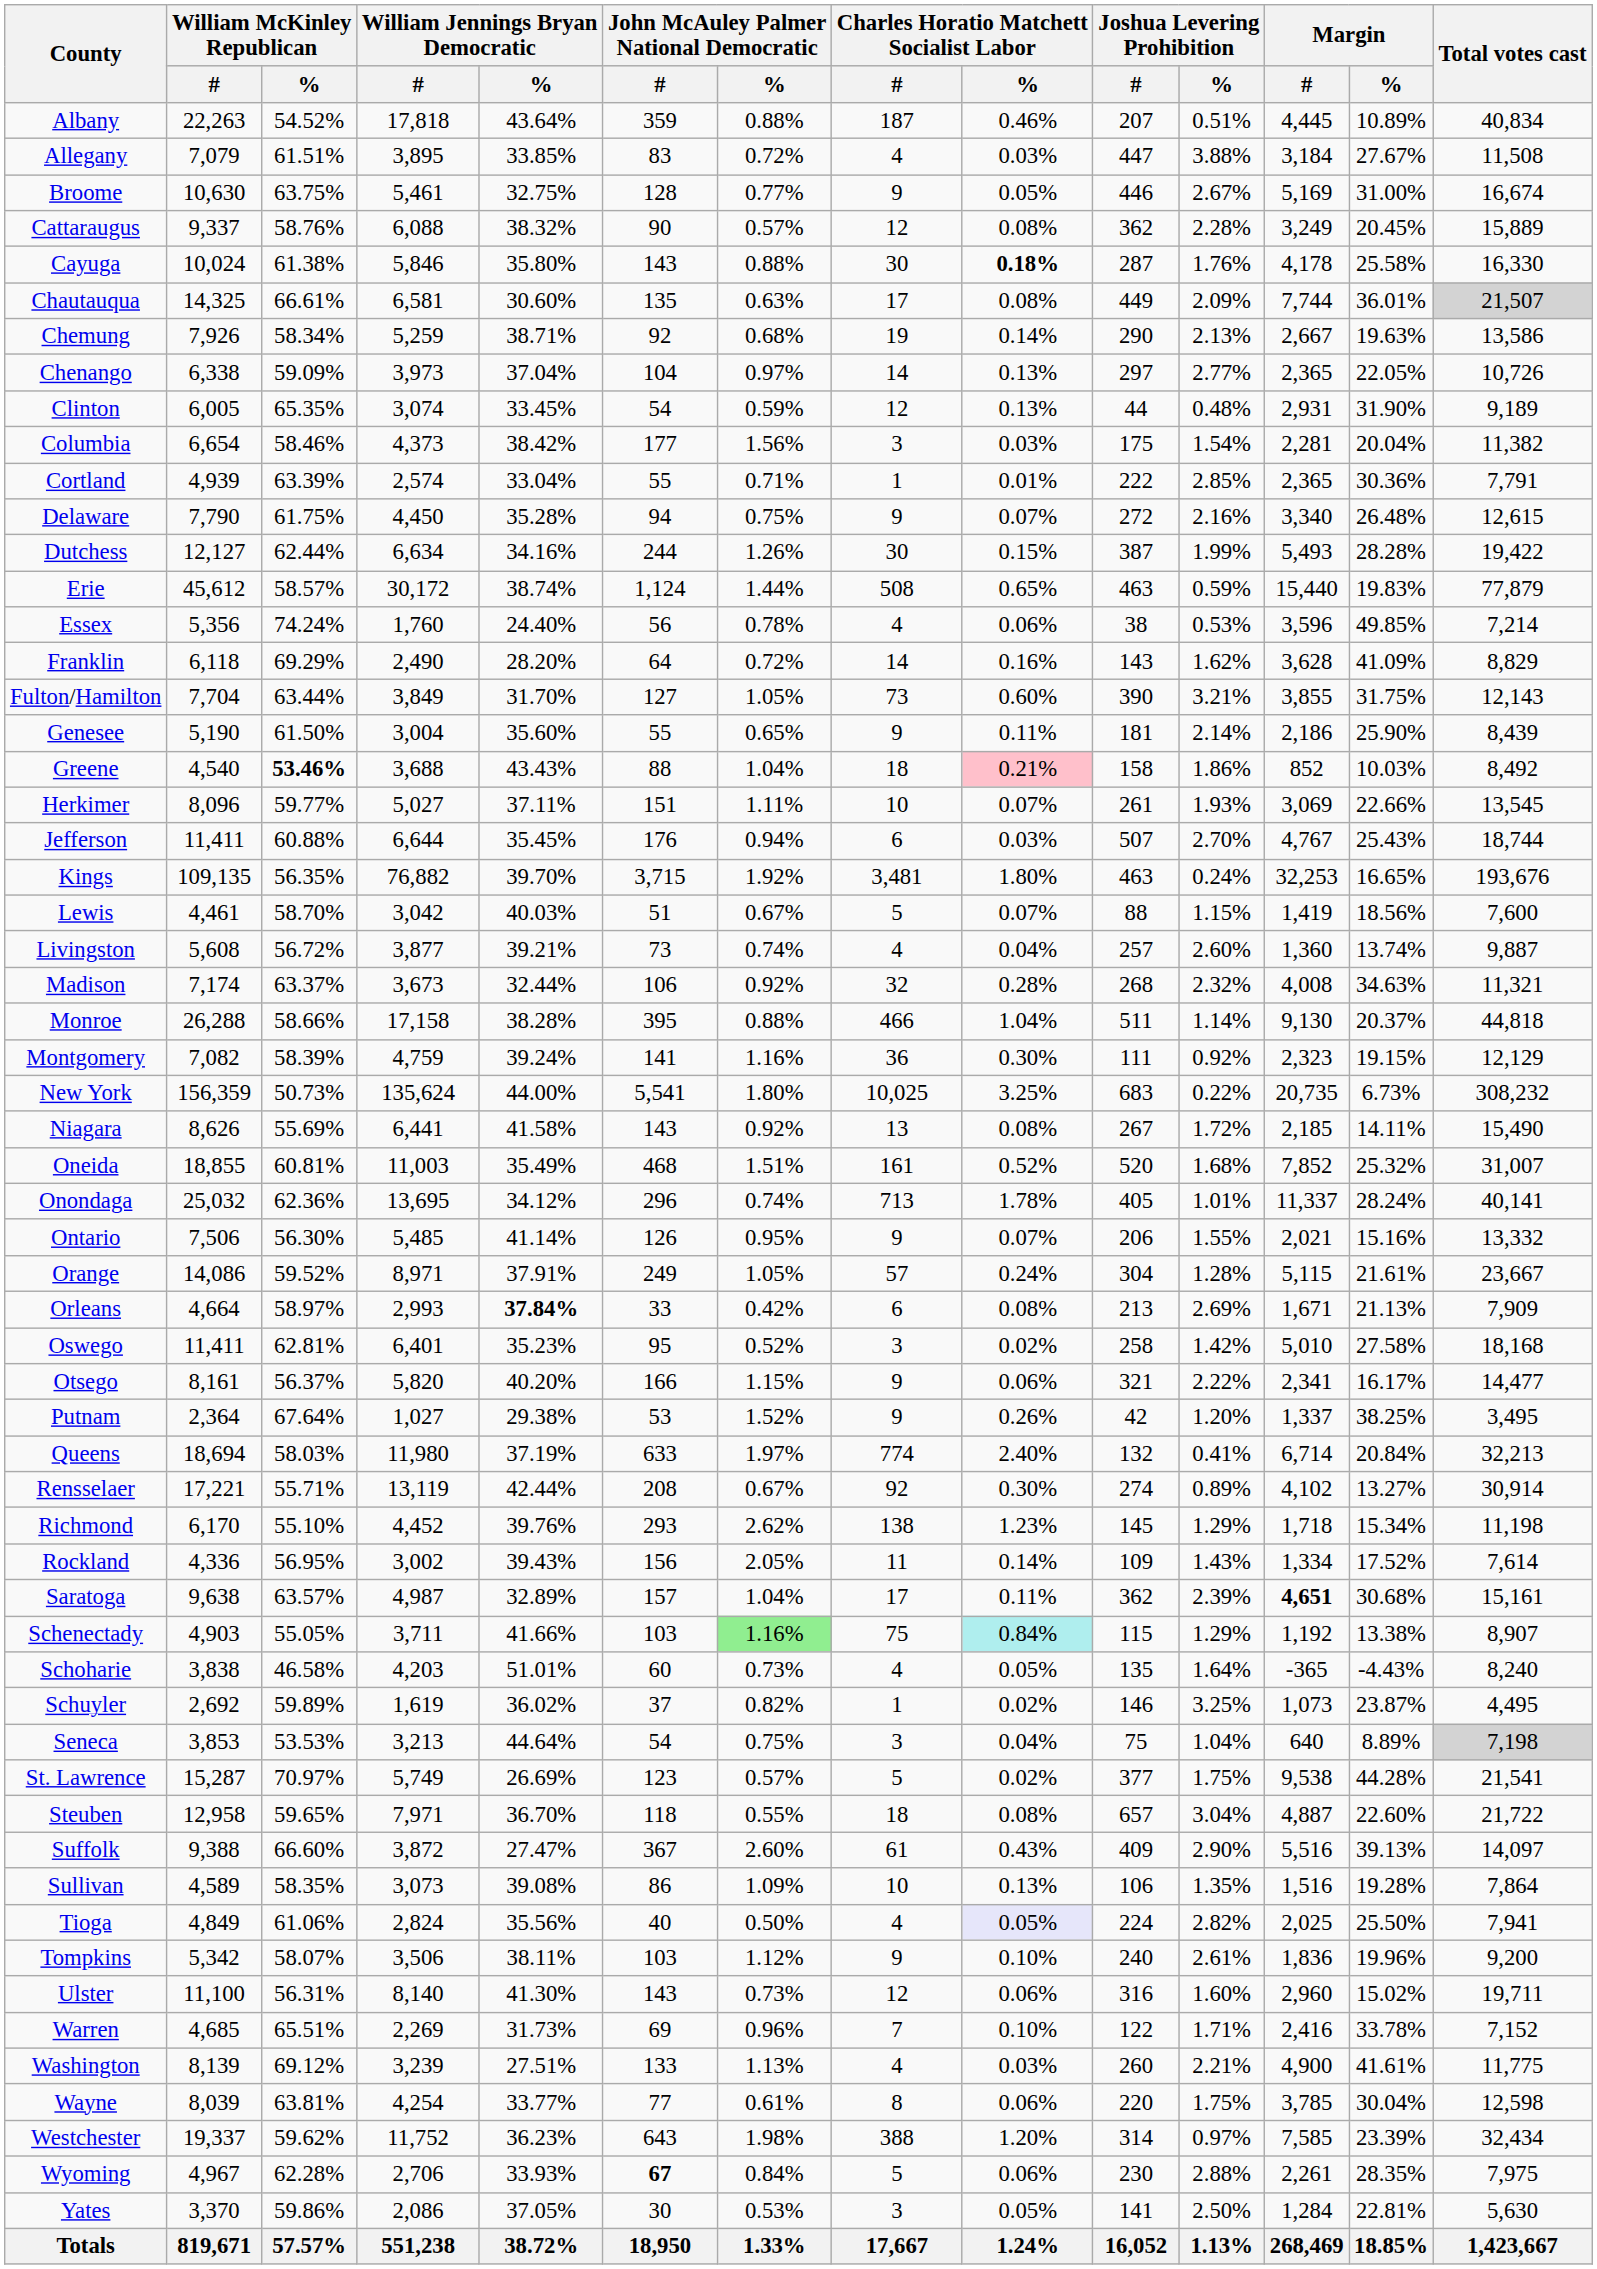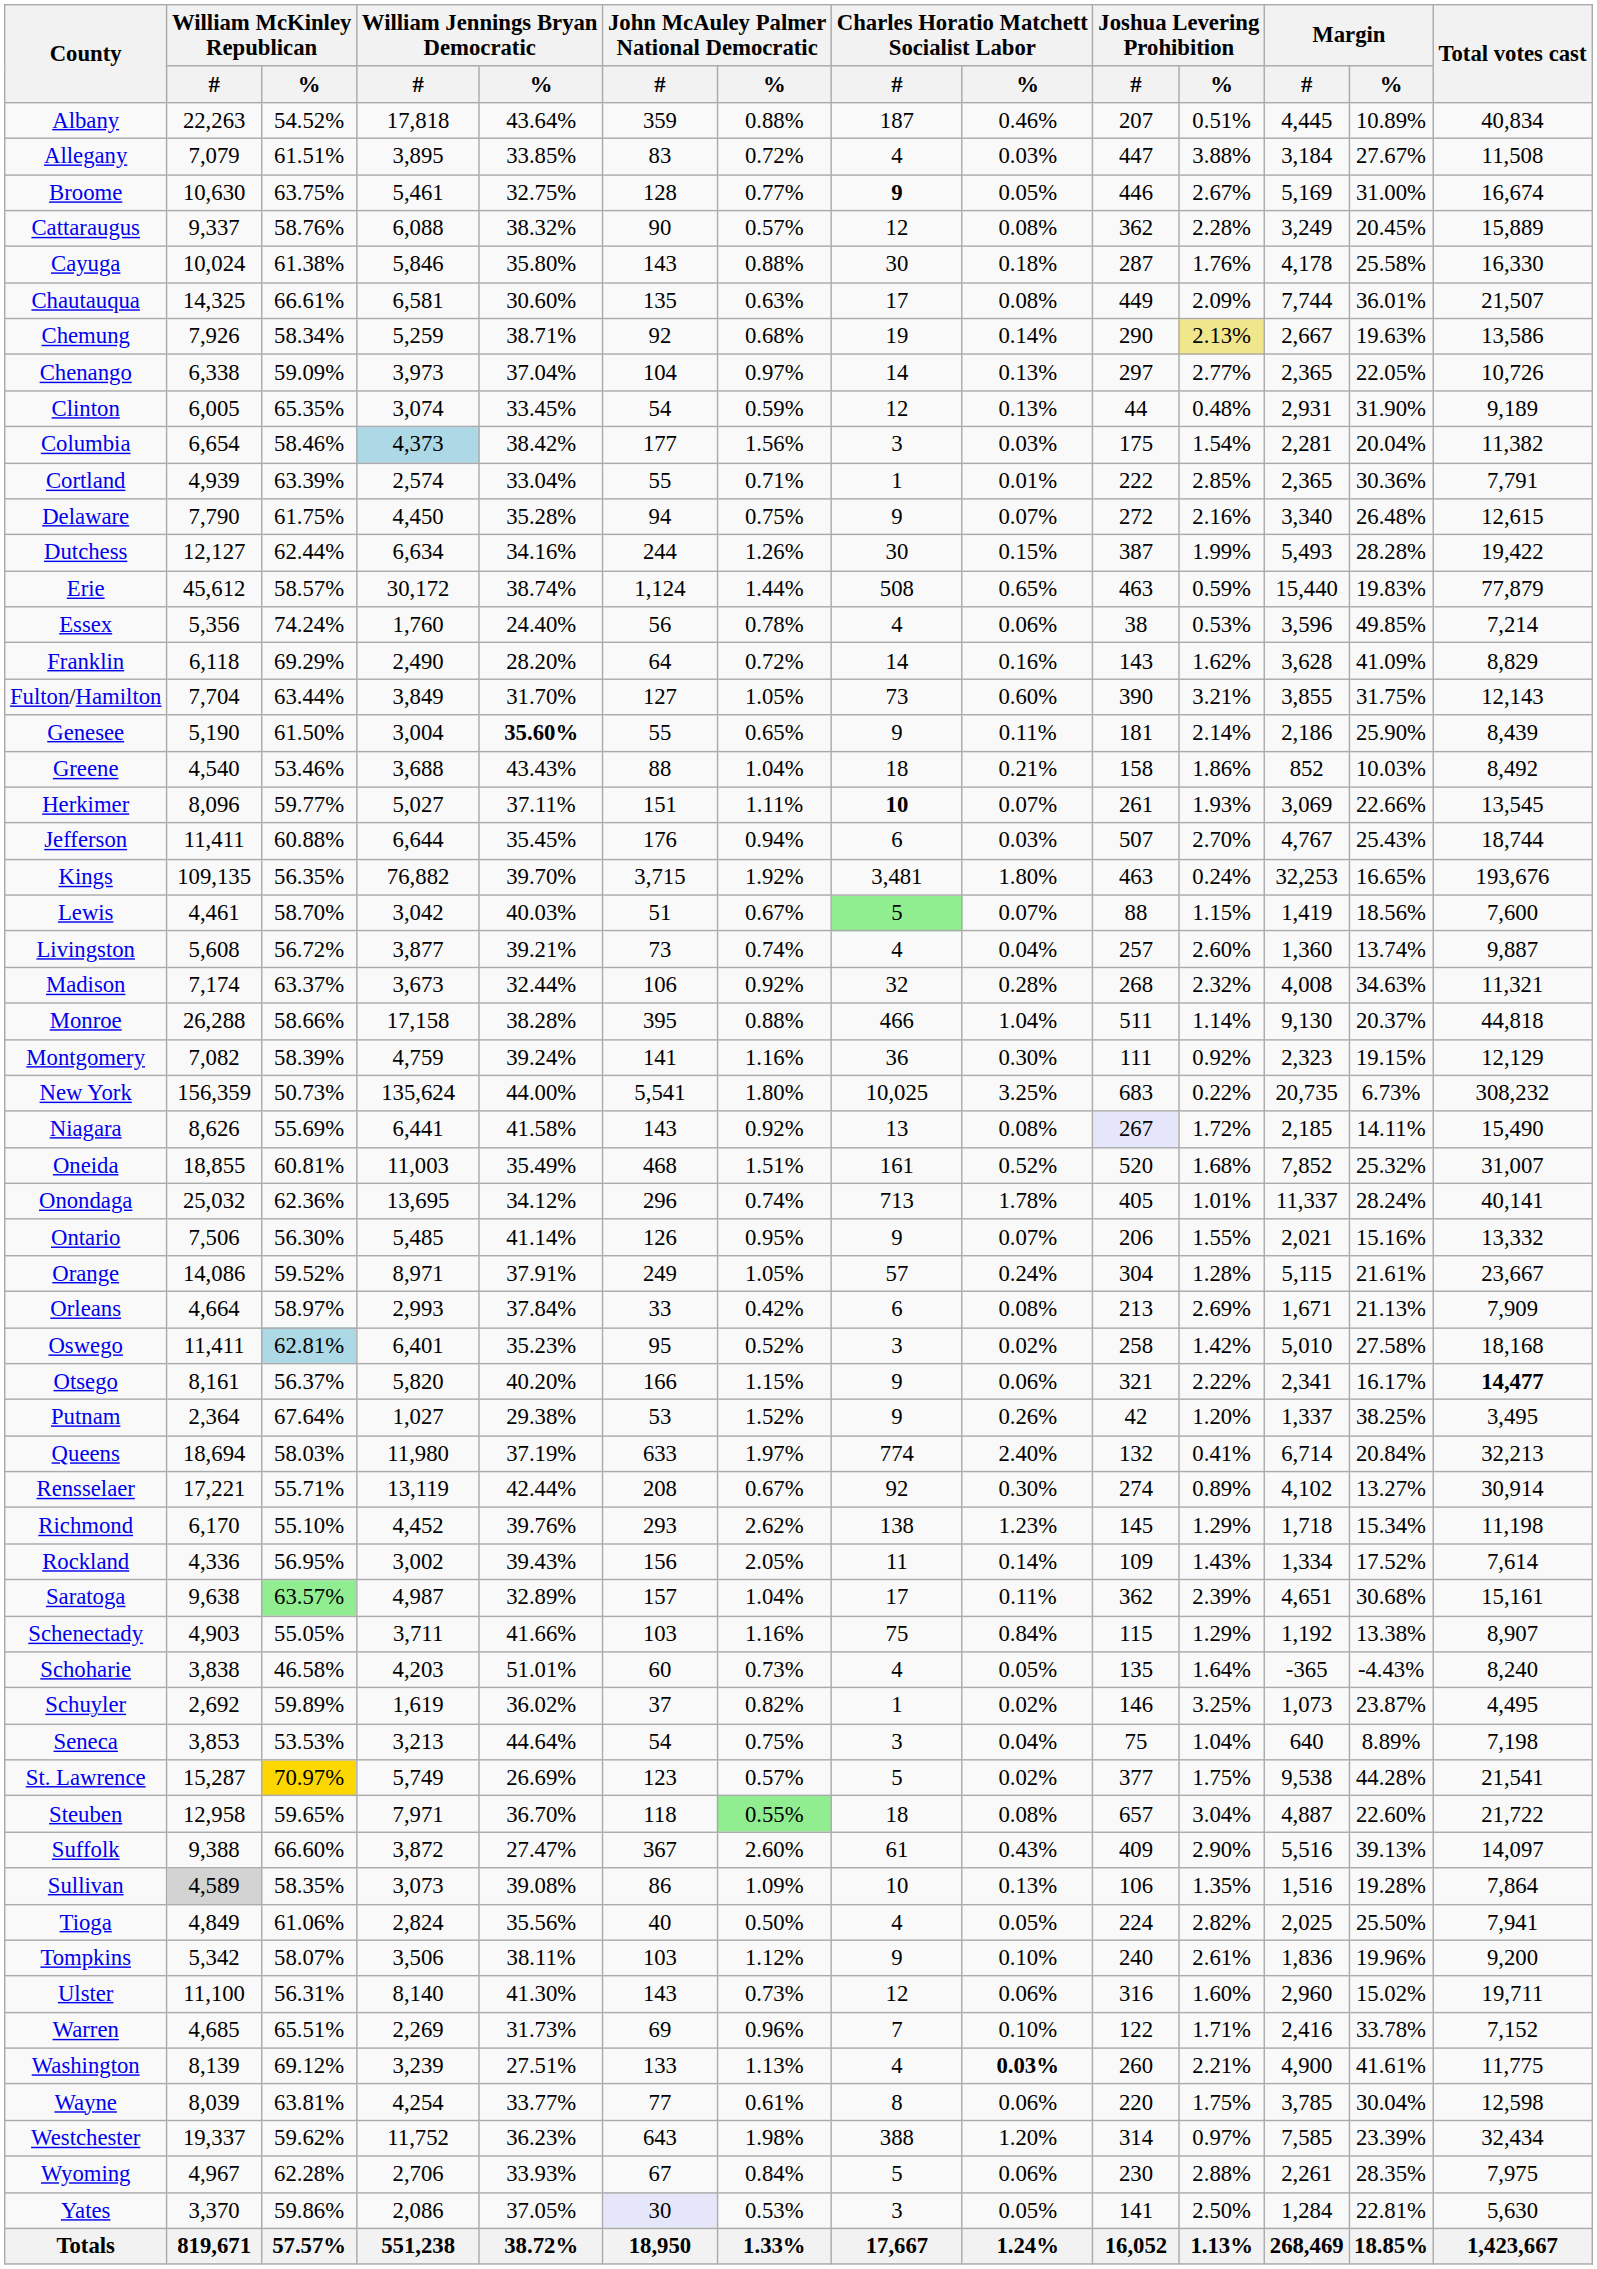(897, 192) normal -> (897, 192) bold
(1028, 264) bold -> (1028, 264) normal
(1512, 300) lightgrey background -> (1512, 300) no background
(1222, 336) no background -> (1222, 336) khaki background
(418, 444) no background -> (418, 444) lightblue background
(541, 732) normal -> (541, 732) bold
(309, 768) bold -> (309, 768) normal
(1028, 768) pink background -> (1028, 768) no background
(897, 804) normal -> (897, 804) bold
(897, 912) no background -> (897, 912) lightgreen background
(1136, 1129) no background -> (1136, 1129) lavender background
(541, 1309) bold -> (541, 1309) normal
(309, 1345) no background -> (309, 1345) lightblue background
(1512, 1381) normal -> (1512, 1381) bold
(309, 1597) no background -> (309, 1597) lightgreen background
(1307, 1597) bold -> (1307, 1597) normal
(774, 1633) lightgreen background -> (774, 1633) no background
(1028, 1633) paleturquoise background -> (1028, 1633) no background
(1512, 1741) lightgrey background -> (1512, 1741) no background
(309, 1777) no background -> (309, 1777) gold background
(774, 1813) no background -> (774, 1813) lightgreen background
(214, 1885) no background -> (214, 1885) lightgrey background
(1028, 1921) lavender background -> (1028, 1921) no background
(1028, 2065) normal -> (1028, 2065) bold
(660, 2173) bold -> (660, 2173) normal
(660, 2210) no background -> (660, 2210) lavender background
